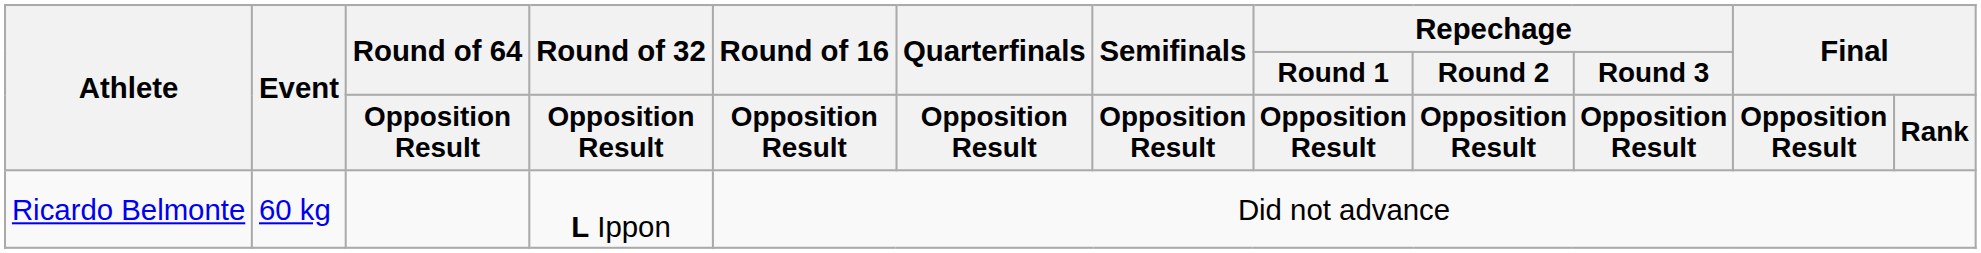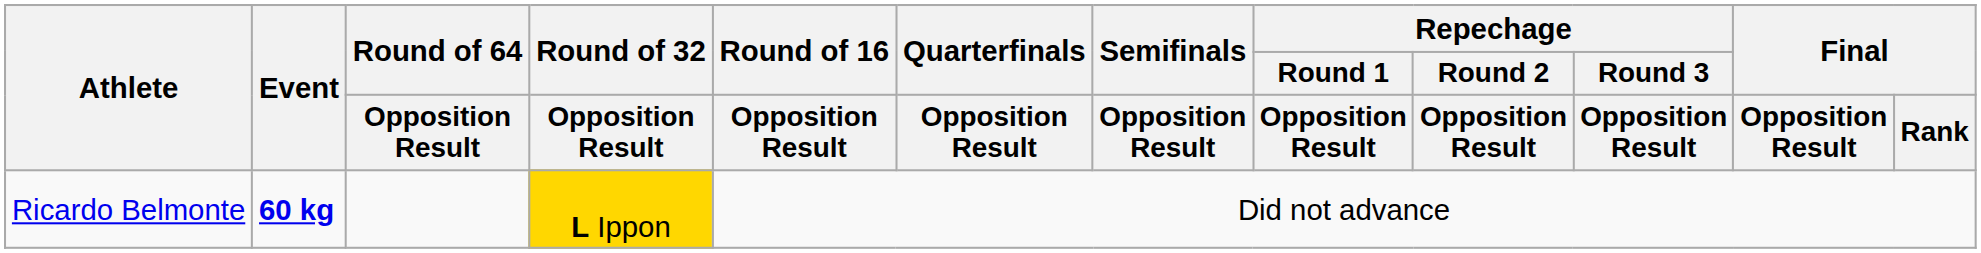(295, 210) normal -> (297, 210) bold
(621, 226) no background -> (621, 226) gold background
